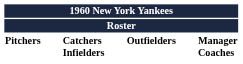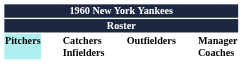(23, 40) no background -> (23, 40) paleturquoise background
